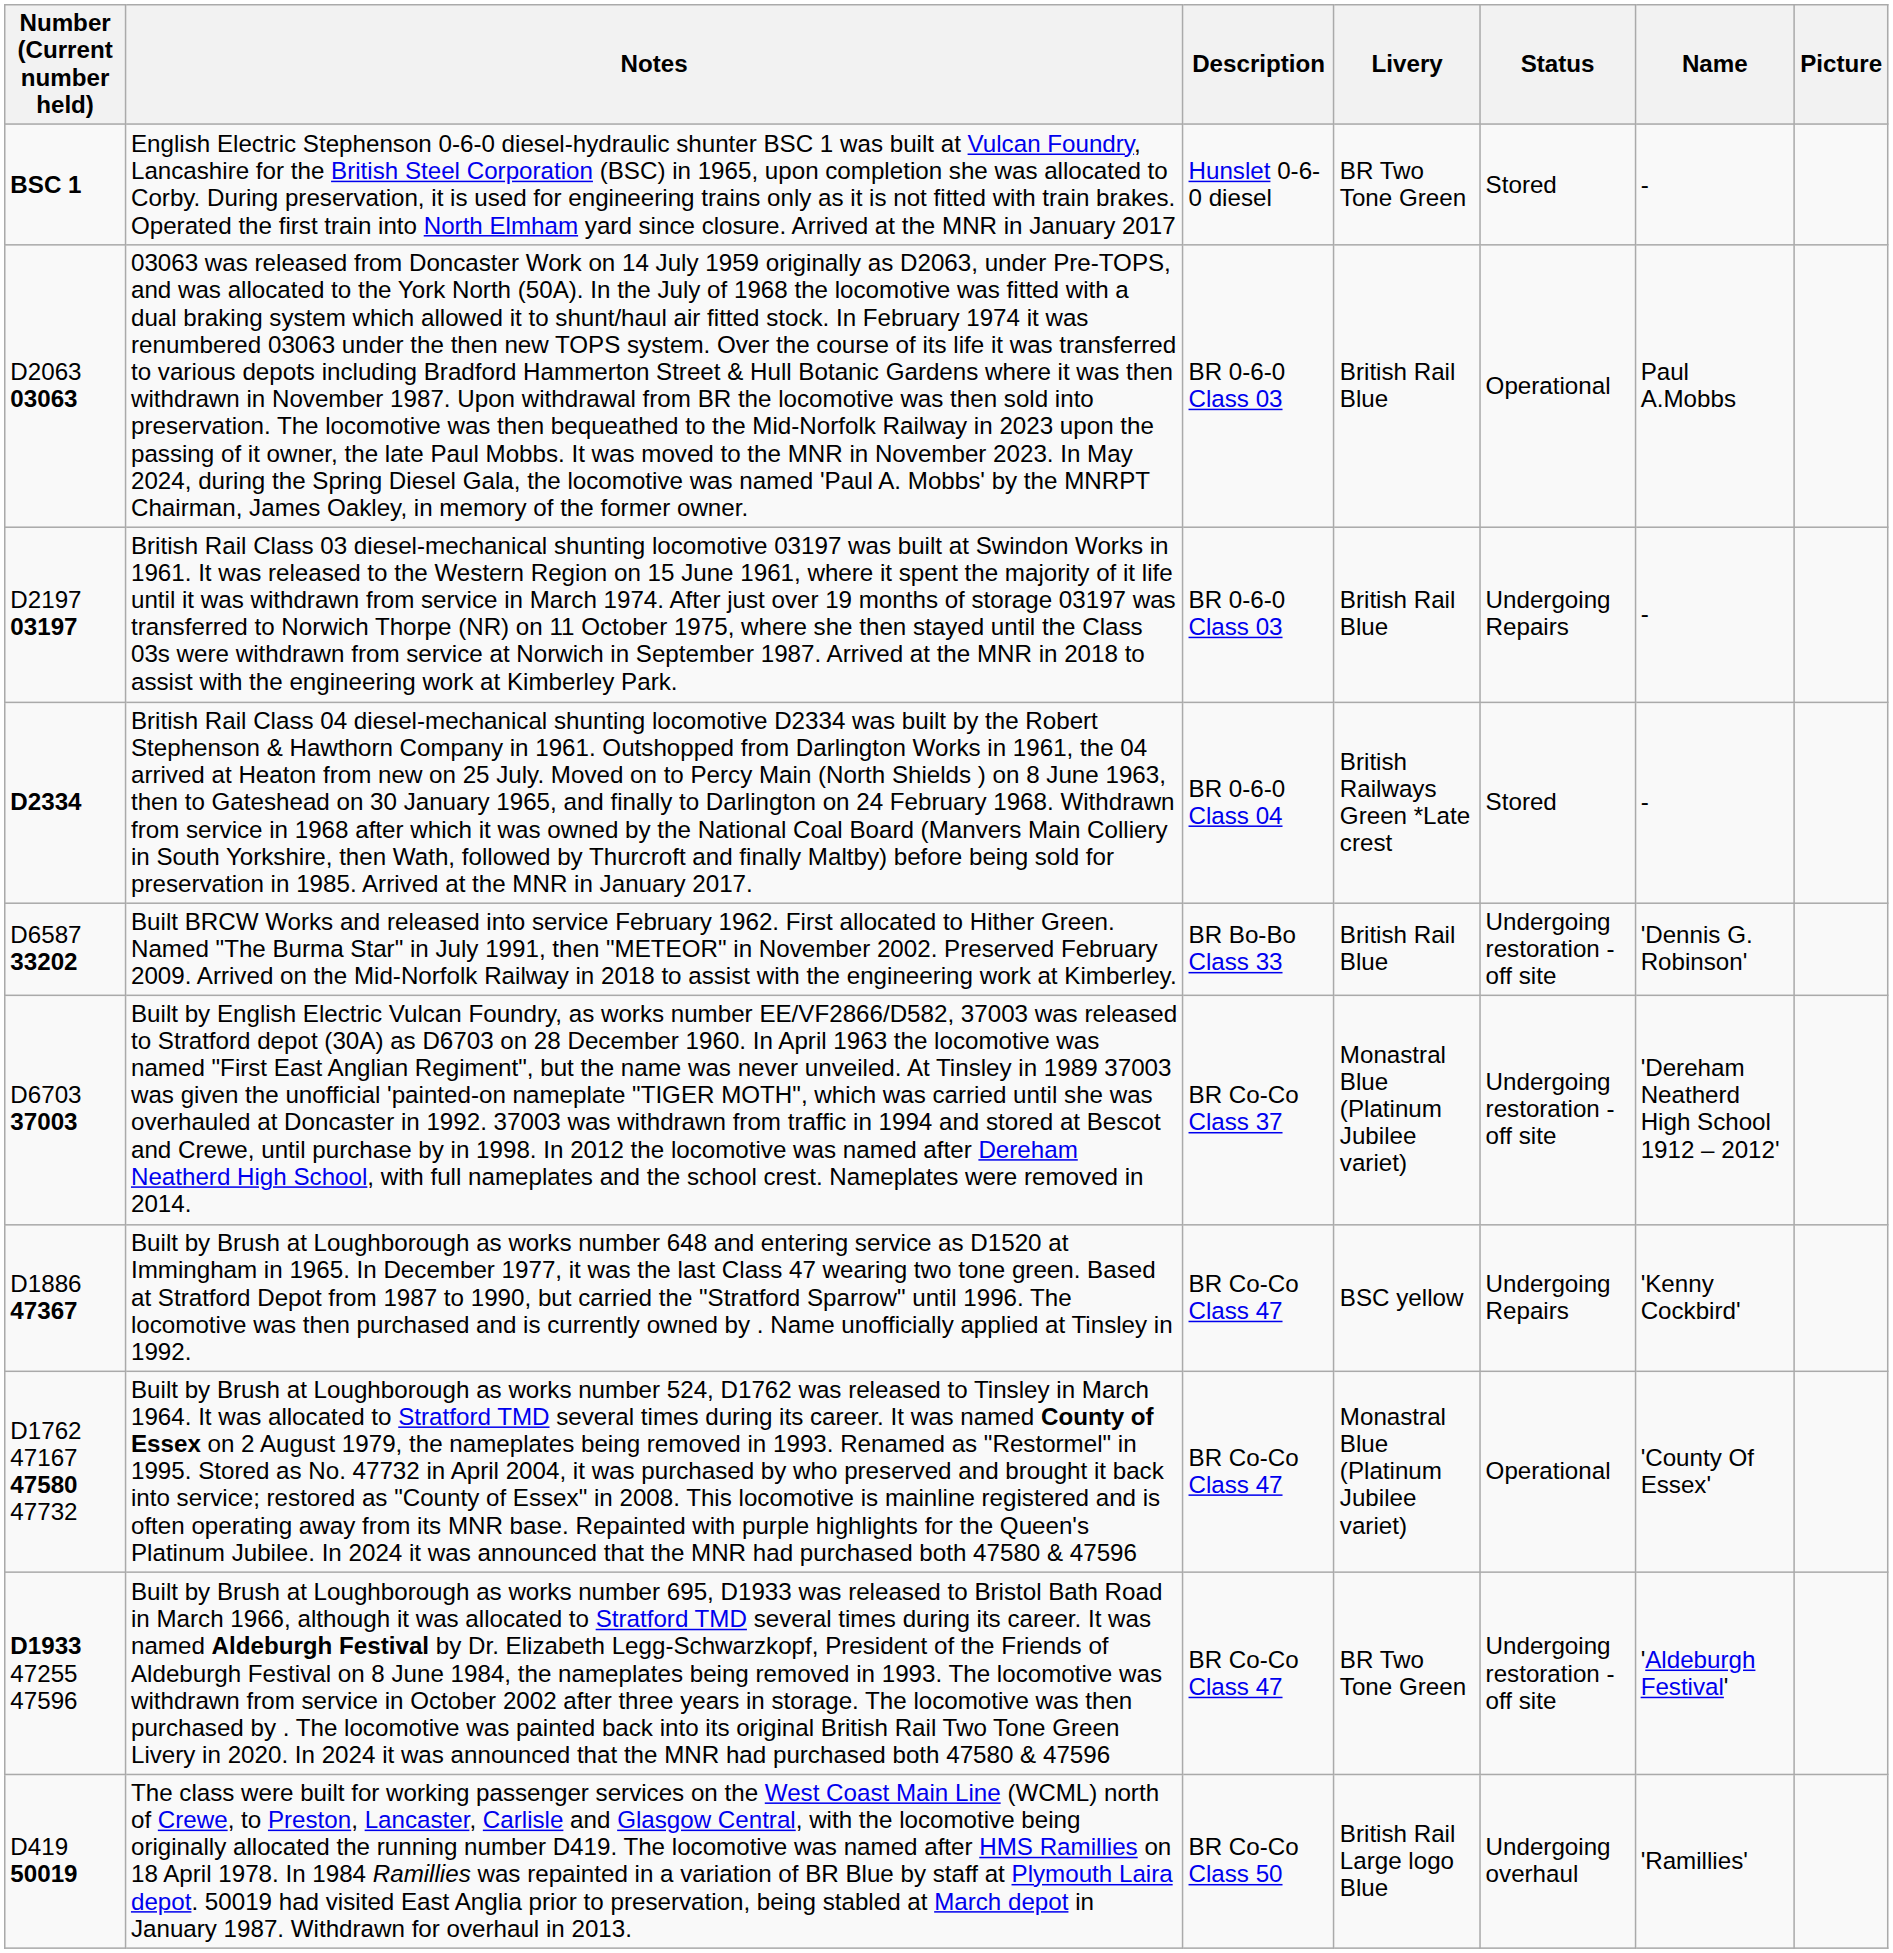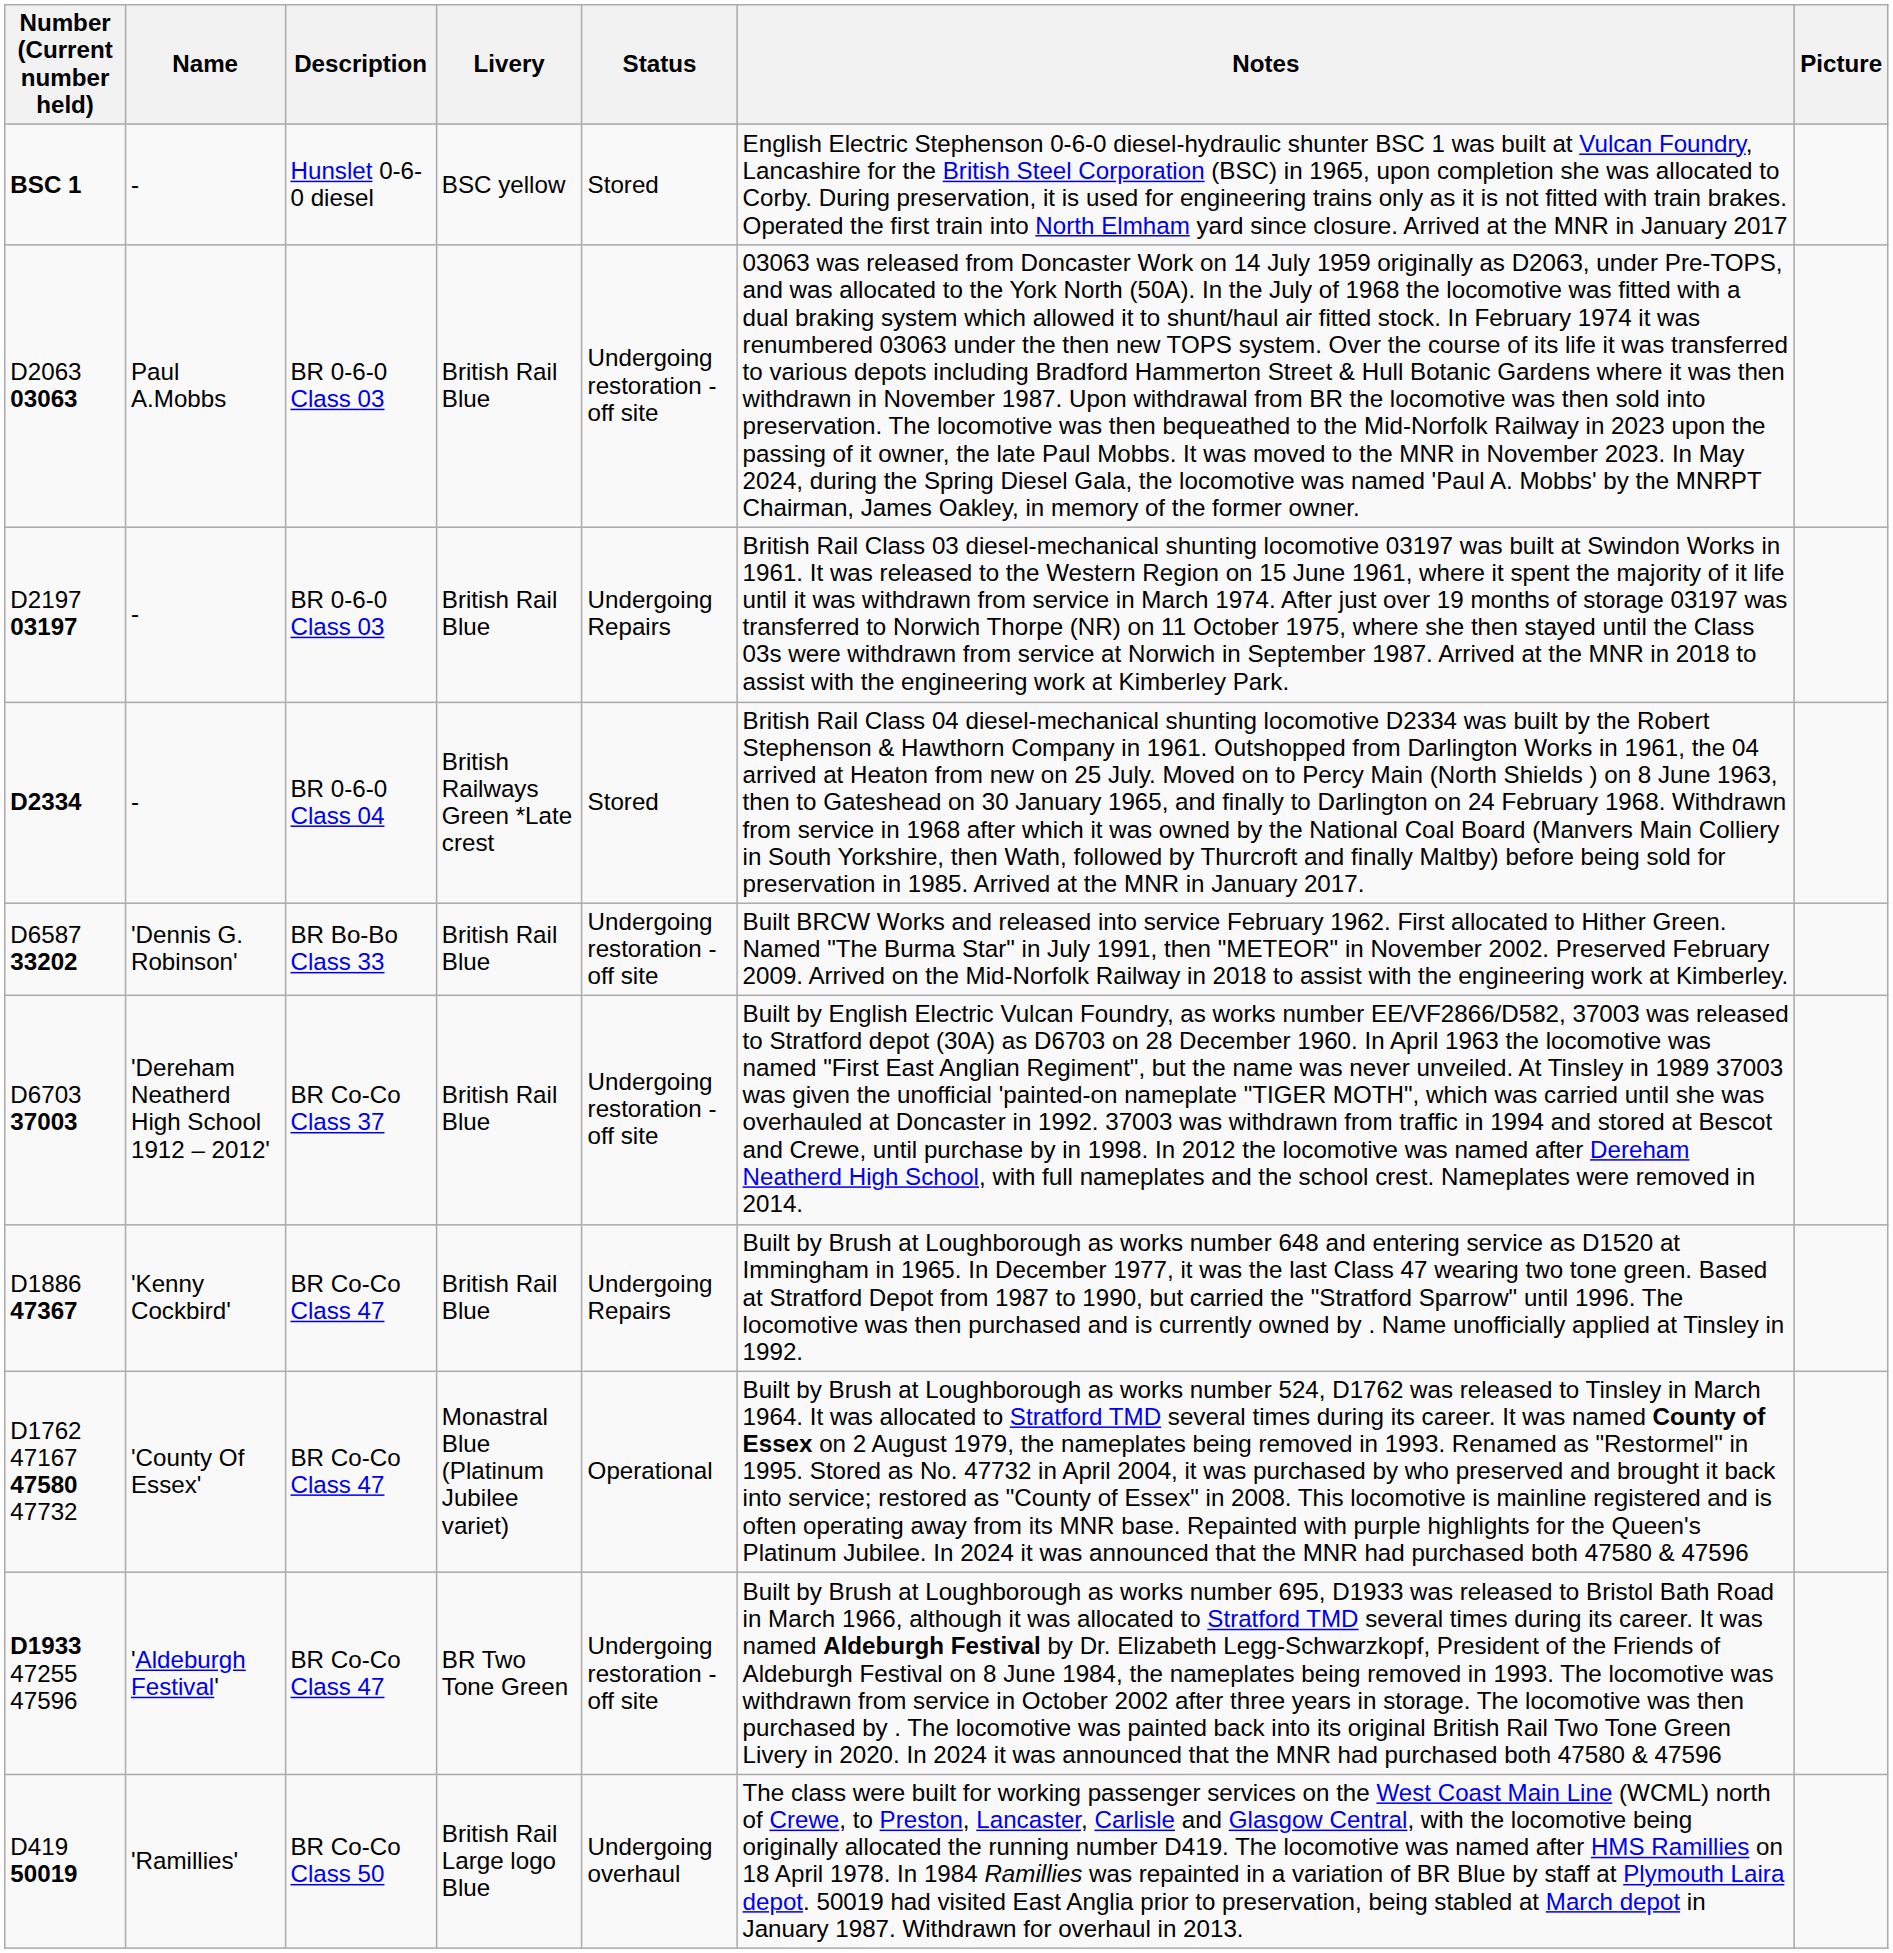columns swapped: (1715, 64) <-> (654, 64)
(1403, 184) BR Two Tone Green -> (504, 184) BSC yellow
(1548, 385) Operational -> (652, 385) Undergoing restoration - off site
(1393, 1109) Monastral Blue (Platinum Jubilee variet) -> (500, 1109) British Rail Blue
(1402, 1297) BSC yellow -> (500, 1297) British Rail Blue
